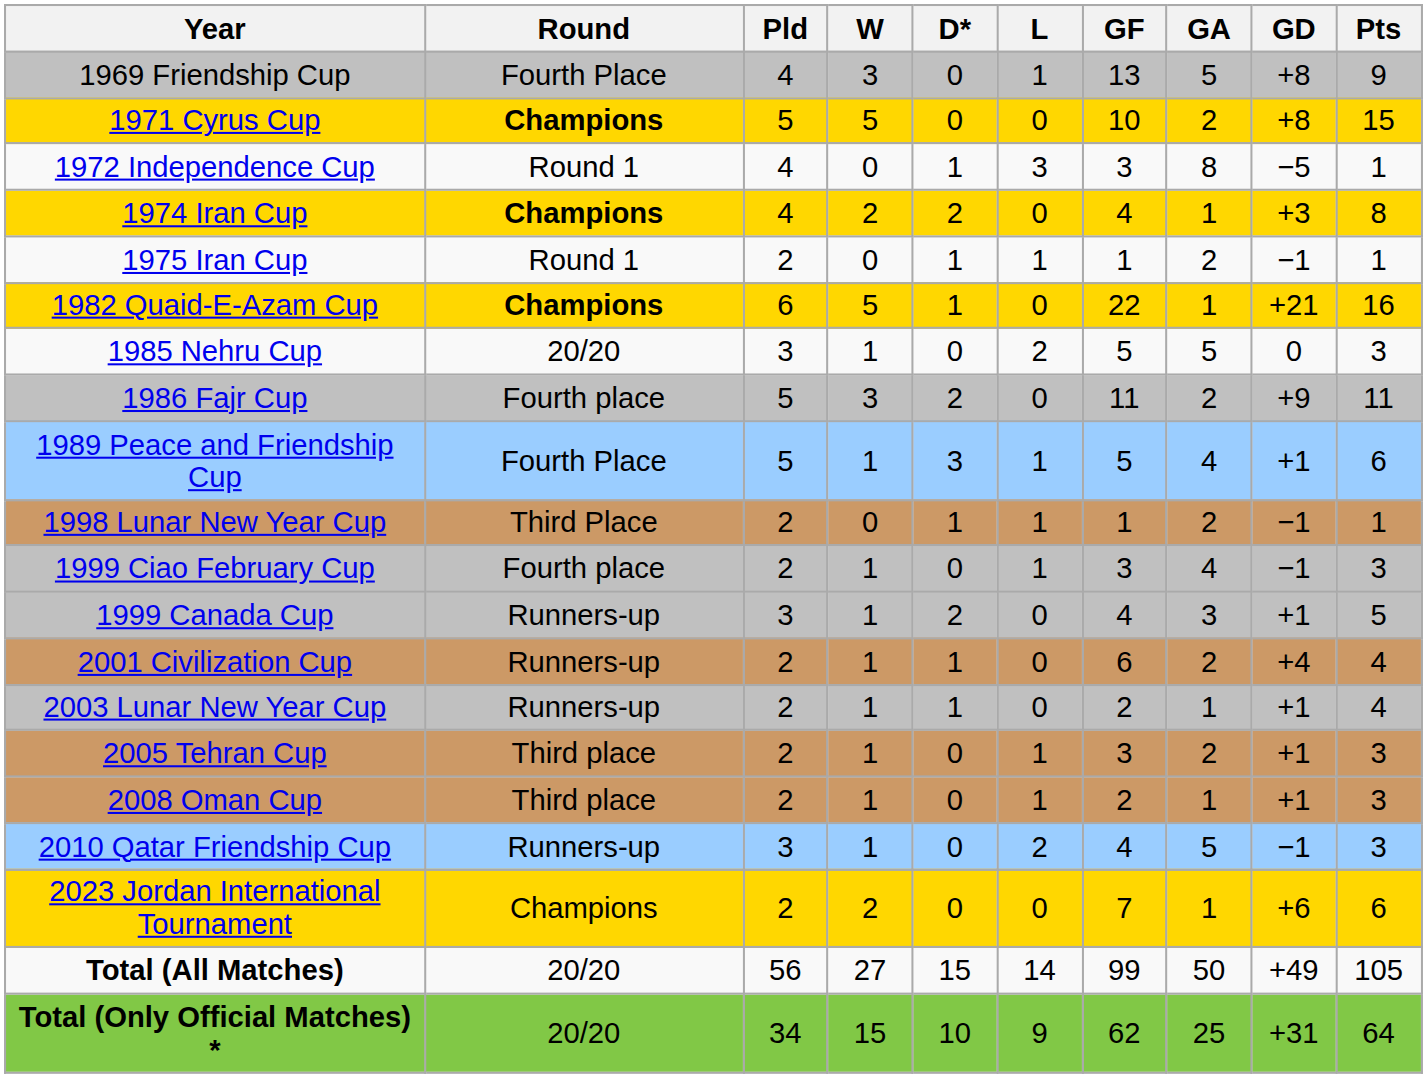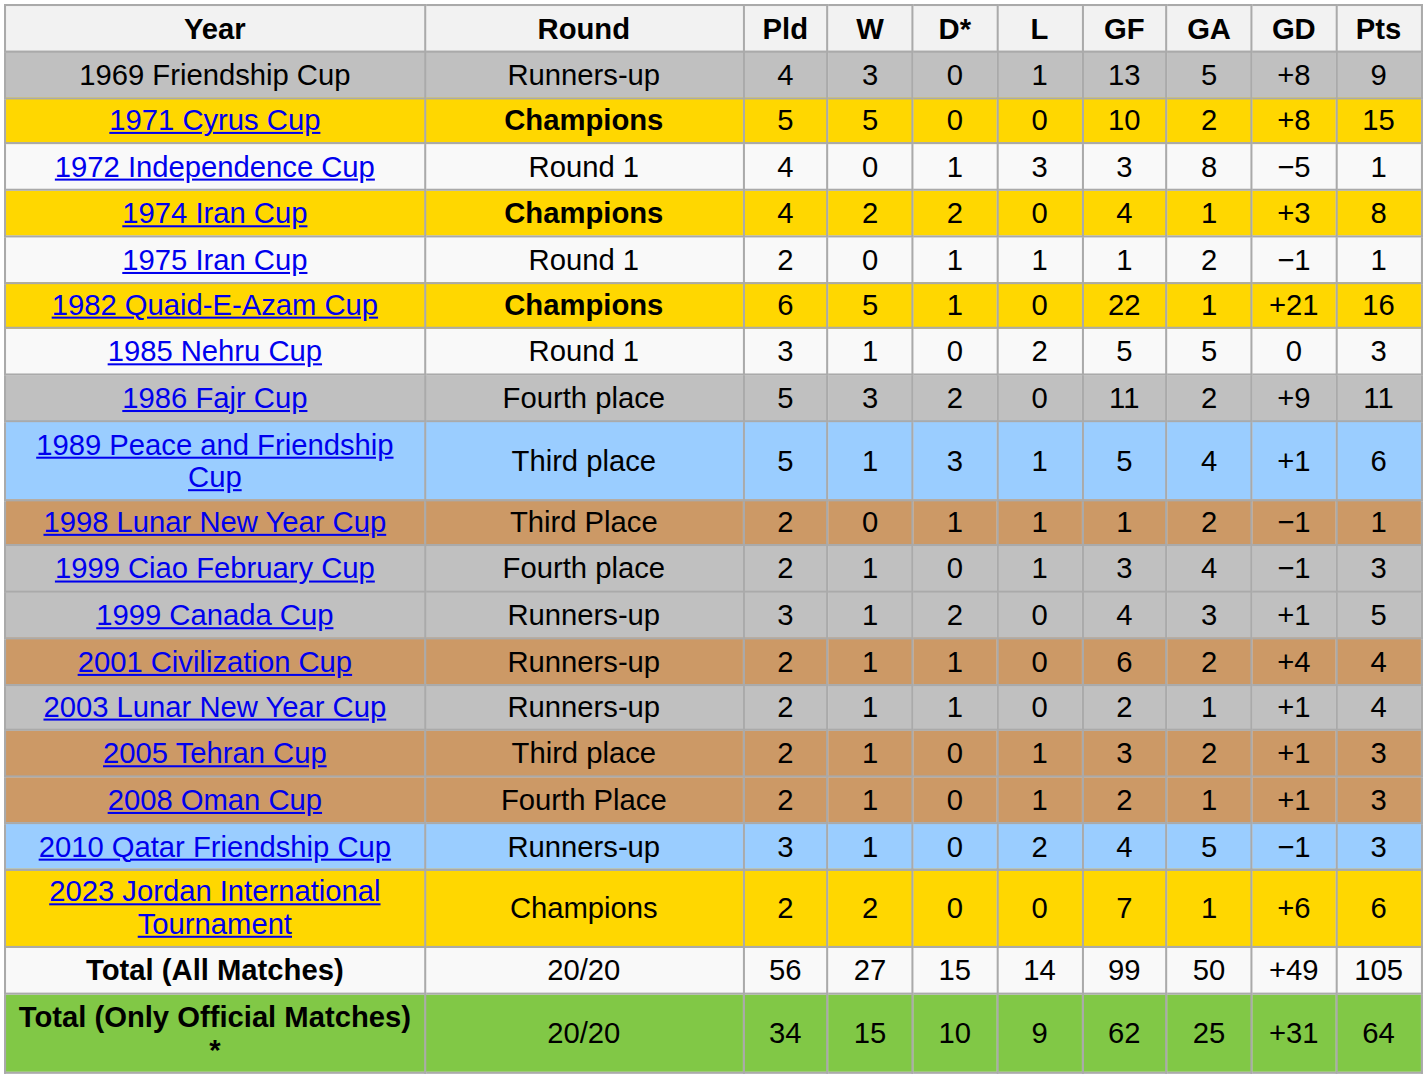(584, 75) Fourth Place -> (584, 75) Runners-up
(584, 352) 20/20 -> (584, 352) Round 1
(584, 460) Fourth Place -> (584, 460) Third place
(584, 800) Third place -> (584, 800) Fourth Place
